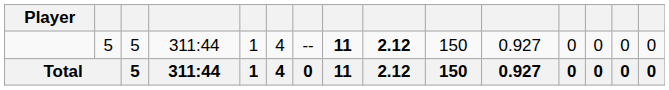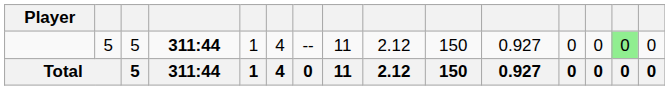(194, 44) normal -> (194, 44) bold
(343, 44) bold -> (343, 44) normal
(394, 44) bold -> (394, 44) normal
(625, 44) no background -> (625, 44) lightgreen background
